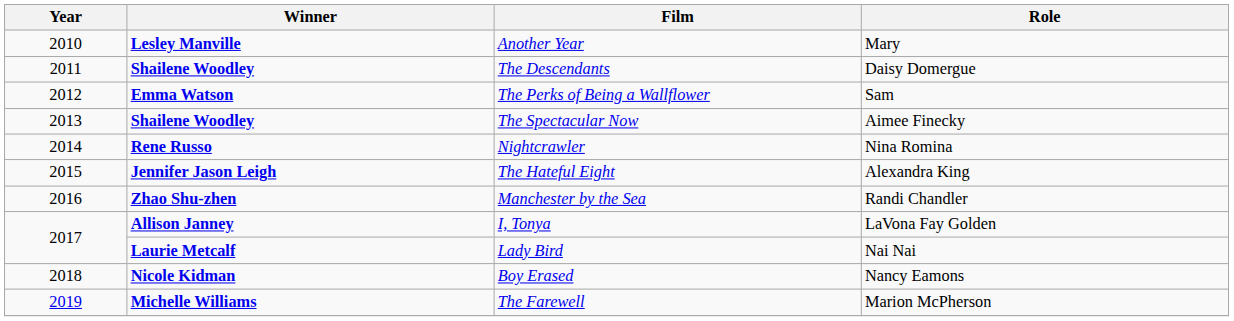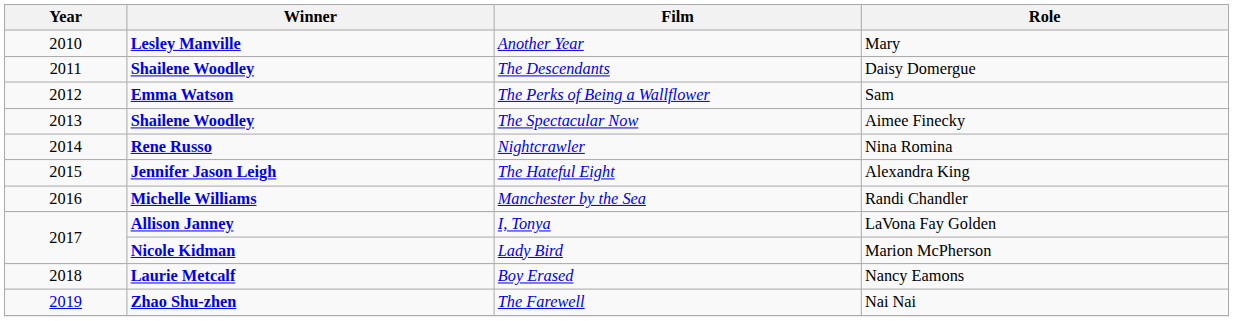(183, 198) Zhao Shu-zhen -> (194, 198) Michelle Williams
(183, 250) Laurie Metcalf -> (183, 250) Nicole Kidman
(891, 250) Nai Nai -> (928, 250) Marion McPherson
(183, 276) Nicole Kidman -> (183, 276) Laurie Metcalf
(194, 302) Michelle Williams -> (183, 302) Zhao Shu-zhen
(928, 302) Marion McPherson -> (891, 302) Nai Nai
